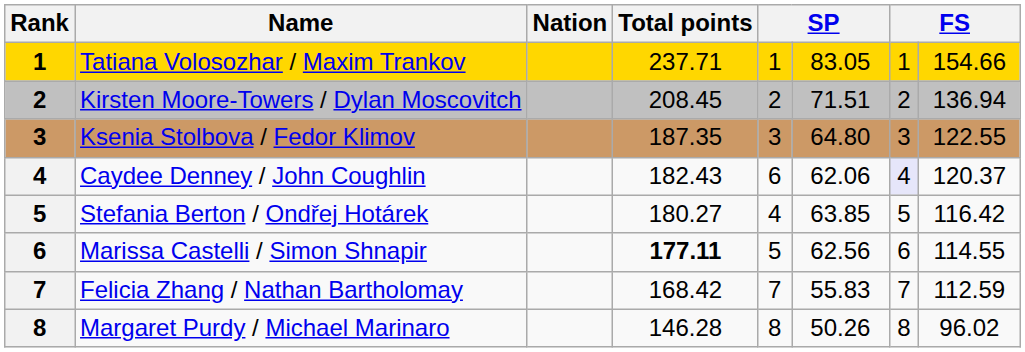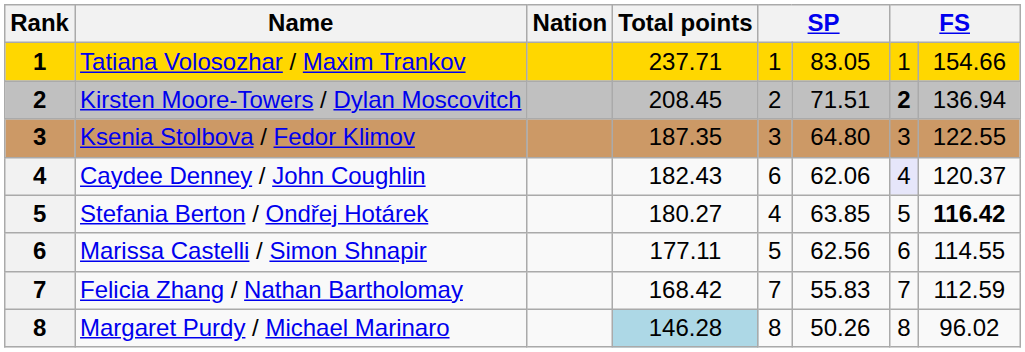(904, 99) normal -> (904, 99) bold
(969, 213) normal -> (969, 213) bold
(685, 251) bold -> (685, 251) normal
(685, 328) no background -> (685, 328) lightblue background
